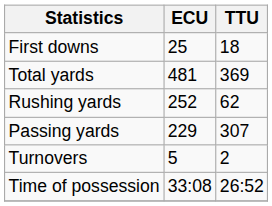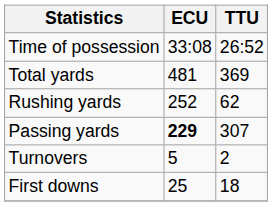rows swapped: (54, 46) <-> (84, 186)
(182, 130) normal -> (182, 130) bold
